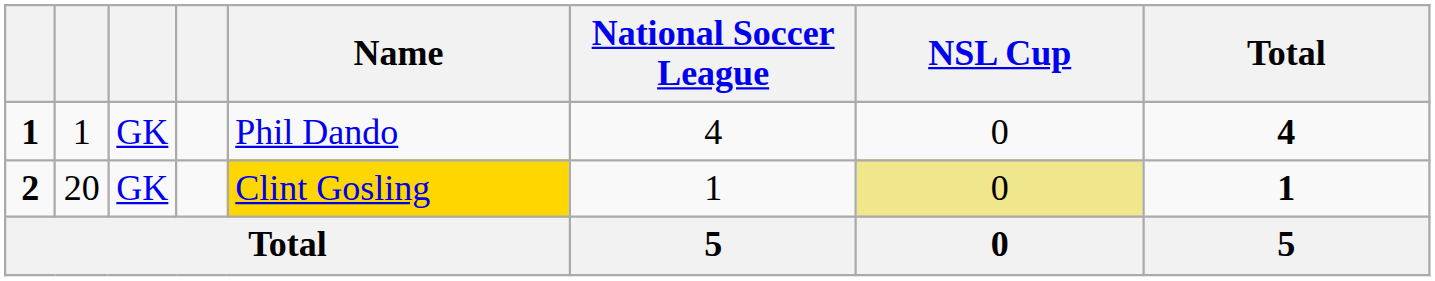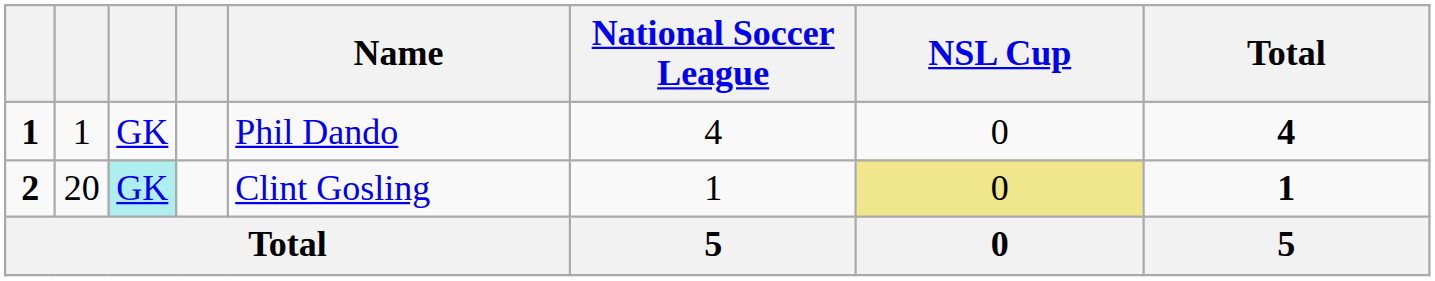(142, 187) no background -> (142, 187) paleturquoise background
(333, 187) gold background -> (333, 187) no background
